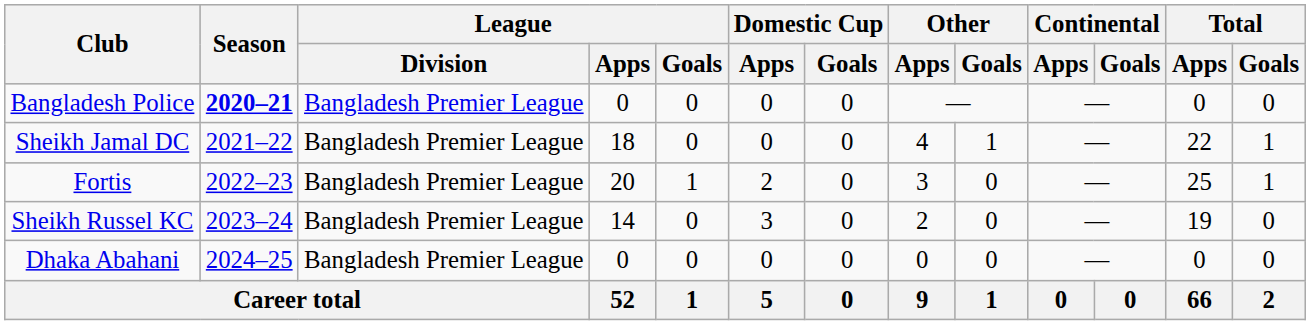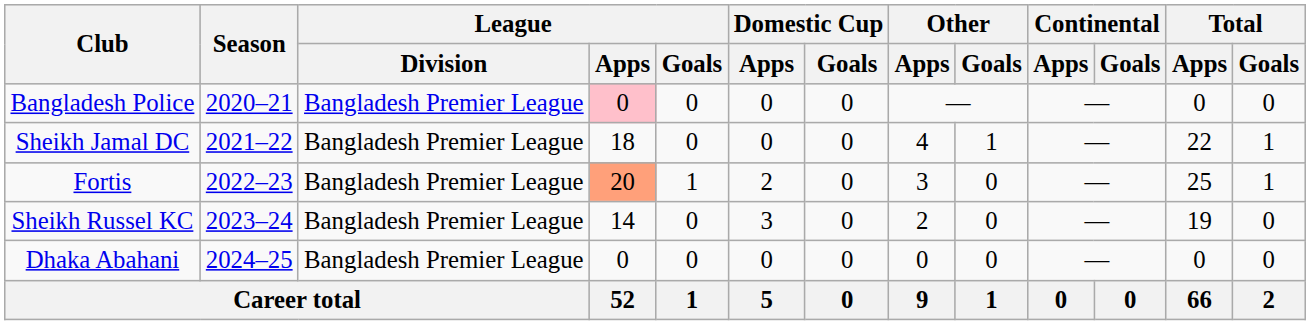(249, 102) bold -> (249, 102) normal
(623, 102) no background -> (623, 102) pink background
(623, 181) no background -> (623, 181) lightsalmon background
